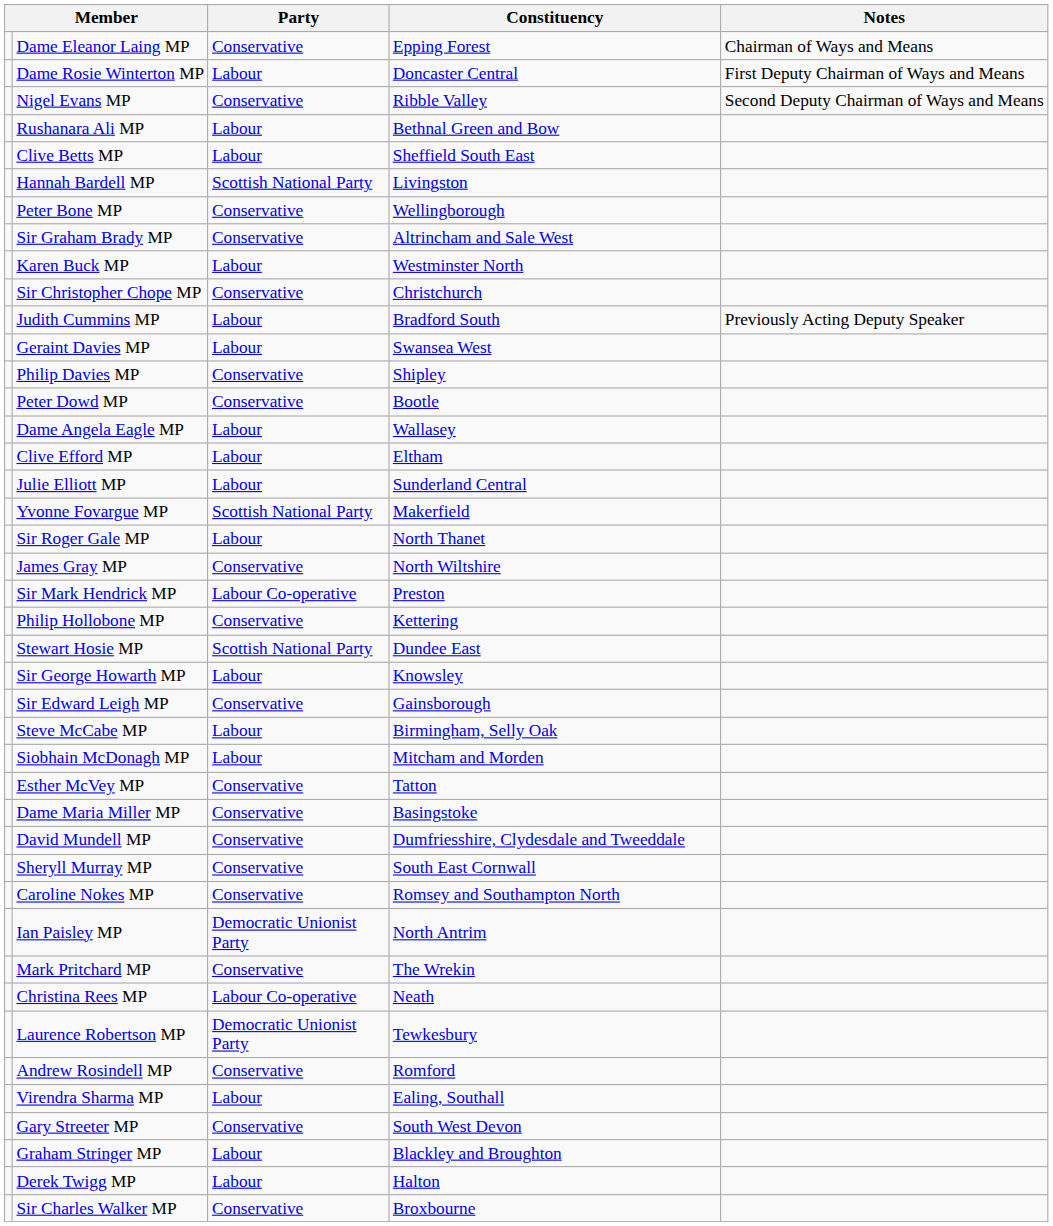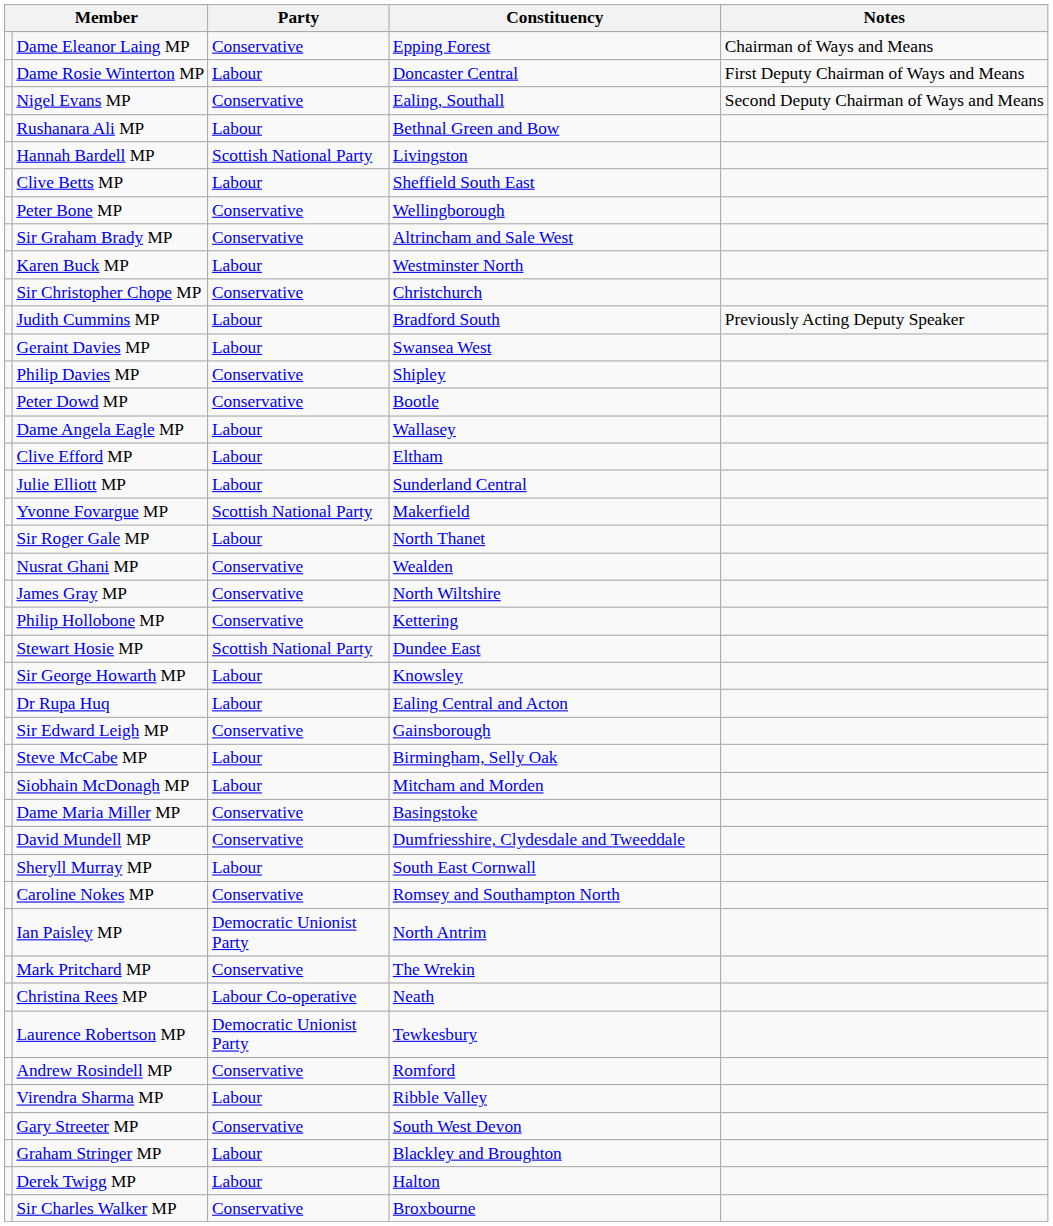(440, 100) Ribble Valley -> (449, 100) Ealing, Southall
rows swapped: (86, 182) <-> (70, 155)
+ row: (77, 566)
- row: (96, 593)
+ row: (63, 703)
- row: (80, 785)
(258, 867) Conservative -> (237, 867) Labour
(449, 1098) Ealing, Southall -> (440, 1098) Ribble Valley
